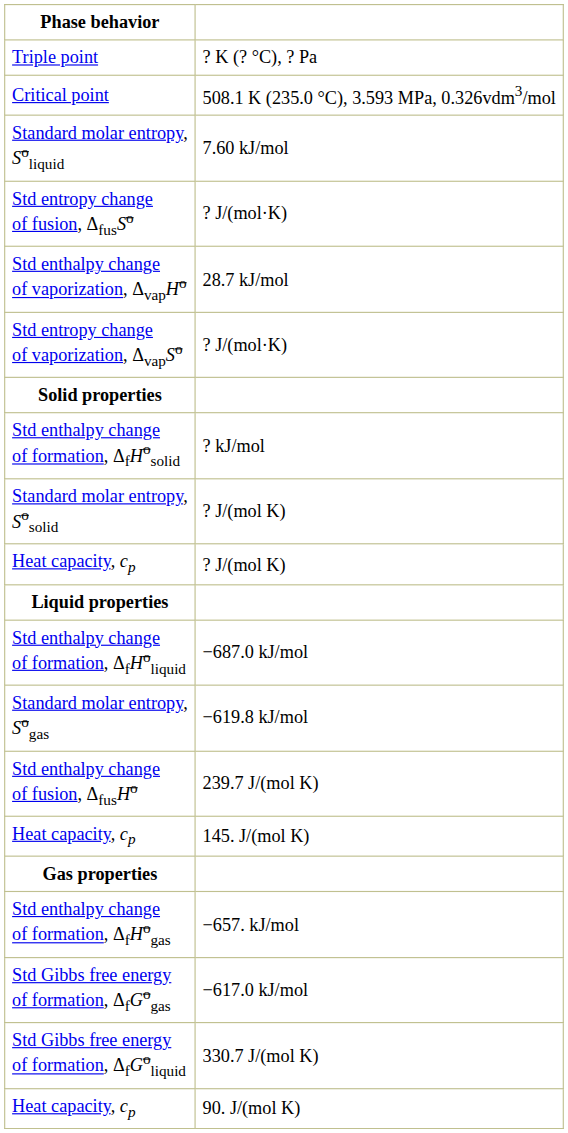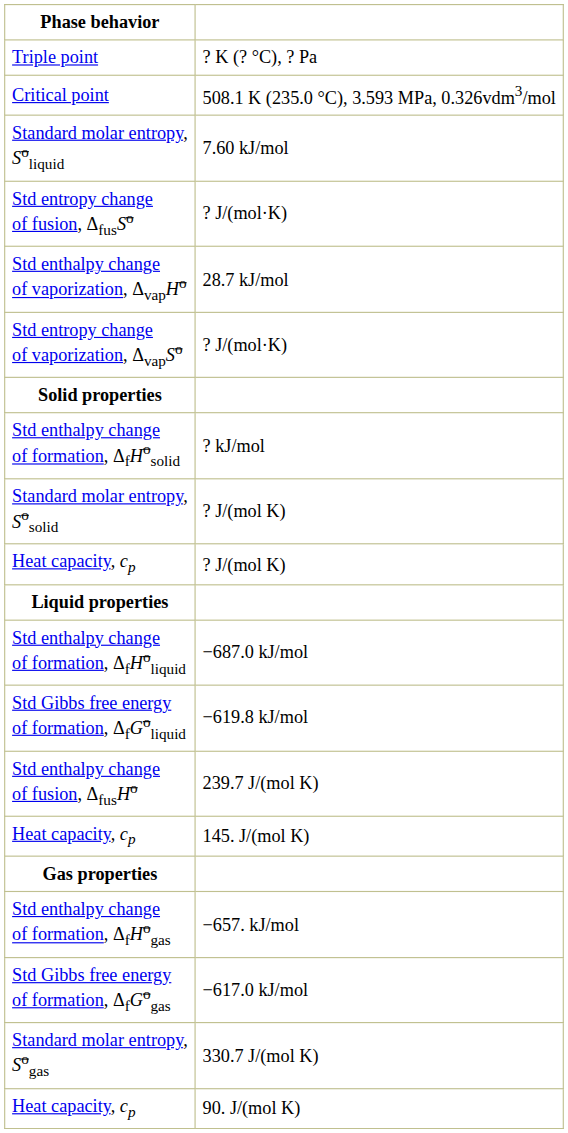(100, 718) Standard molar entropy, Sogas -> (99, 718) Std Gibbs free energy of formation, ΔfGoliquid
(99, 1055) Std Gibbs free energy of formation, ΔfGoliquid -> (100, 1055) Standard molar entropy, Sogas
